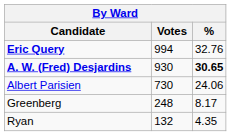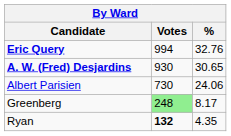(209, 67) bold -> (209, 67) normal
(164, 103) no background -> (164, 103) lightgreen background
(164, 121) normal -> (164, 121) bold
